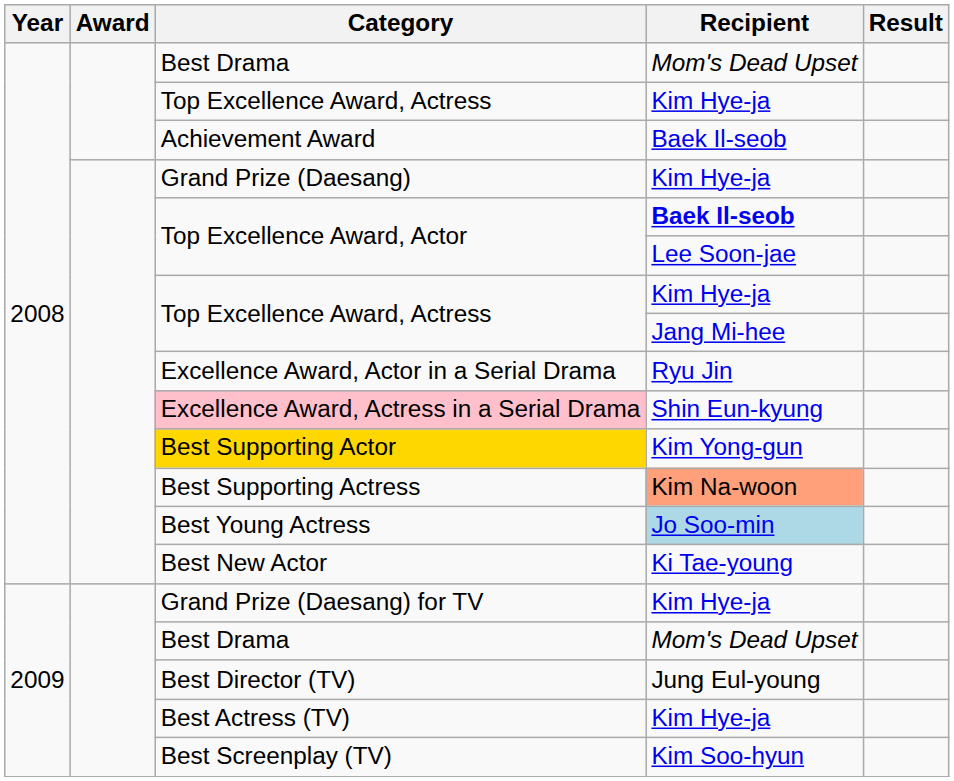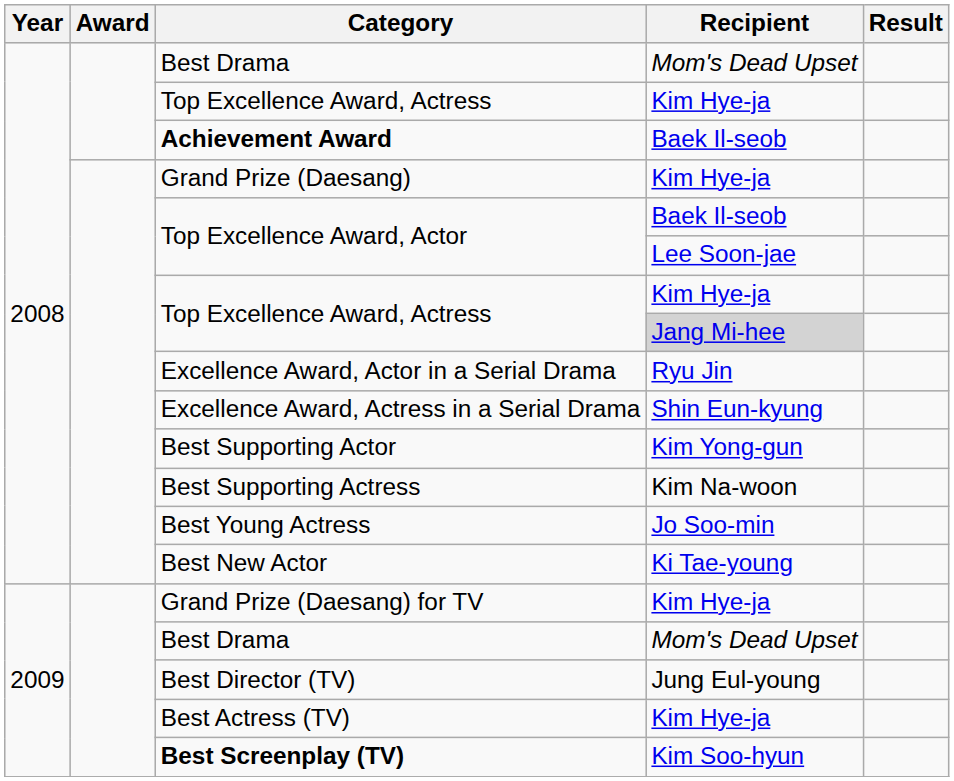(268, 139) normal -> (276, 139) bold
(723, 216) bold -> (719, 216) normal
(718, 332) no background -> (718, 332) lightgrey background
(400, 409) pink background -> (400, 409) no background
(278, 448) gold background -> (278, 448) no background
(724, 486) lightsalmon background -> (724, 486) no background
(713, 525) lightblue background -> (713, 525) no background
(276, 756) normal -> (282, 756) bold
